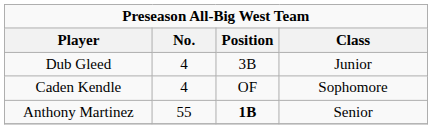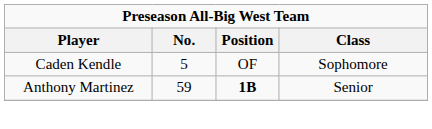- row: (78, 64)
(184, 87) 4 -> (184, 64) 5
(184, 111) 55 -> (184, 87) 59
